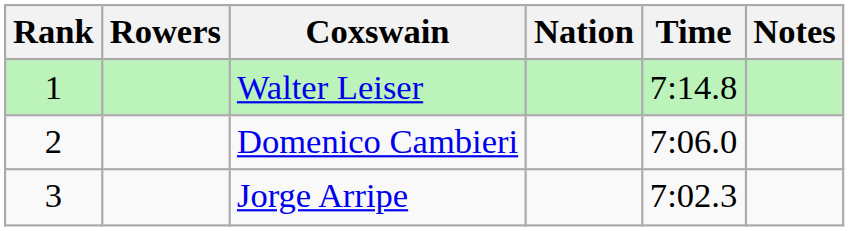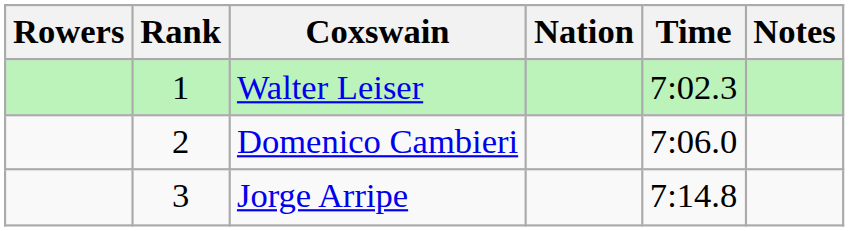columns swapped: (53, 31) <-> (165, 31)
(694, 86) 7:14.8 -> (694, 86) 7:02.3
(694, 196) 7:02.3 -> (694, 196) 7:14.8
